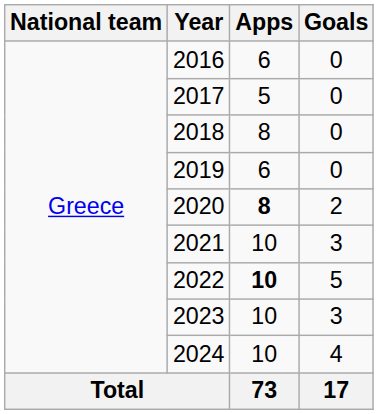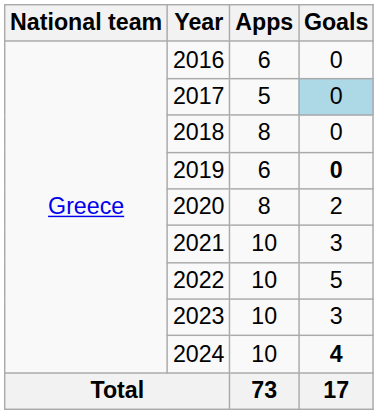(336, 96) no background -> (336, 96) lightblue background
(336, 170) normal -> (336, 170) bold
(264, 206) bold -> (264, 206) normal
(264, 280) bold -> (264, 280) normal
(336, 354) normal -> (336, 354) bold
